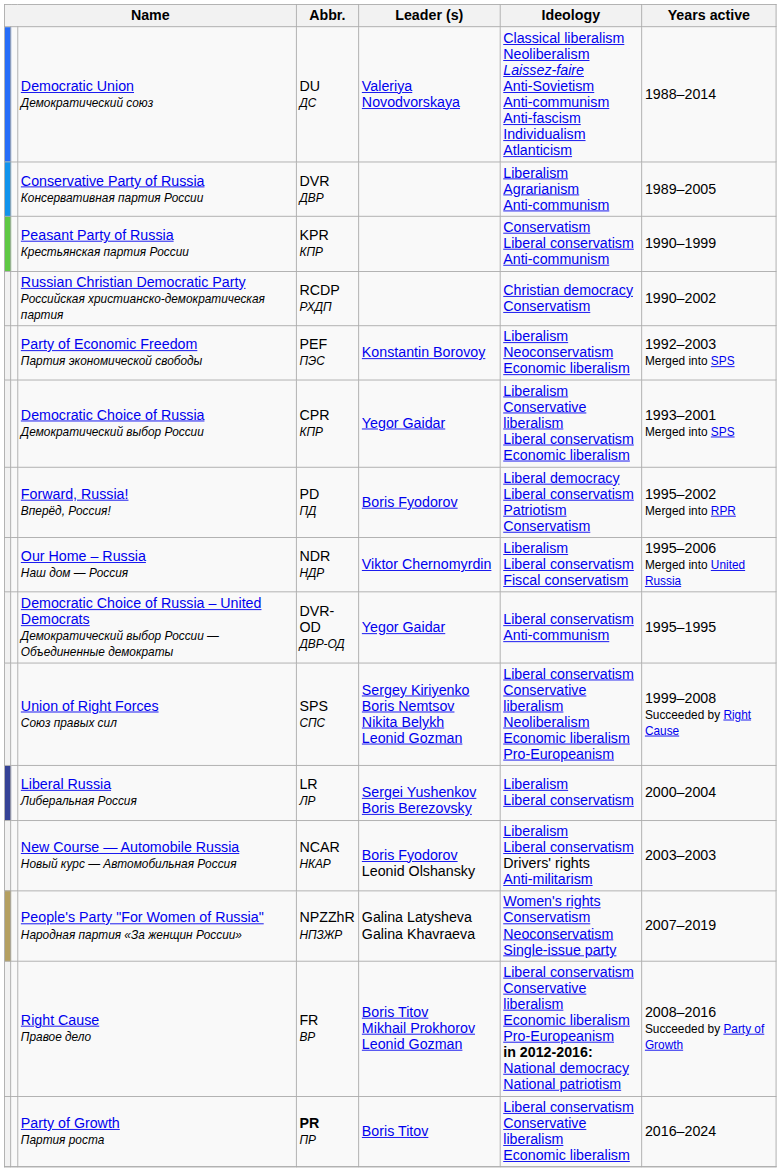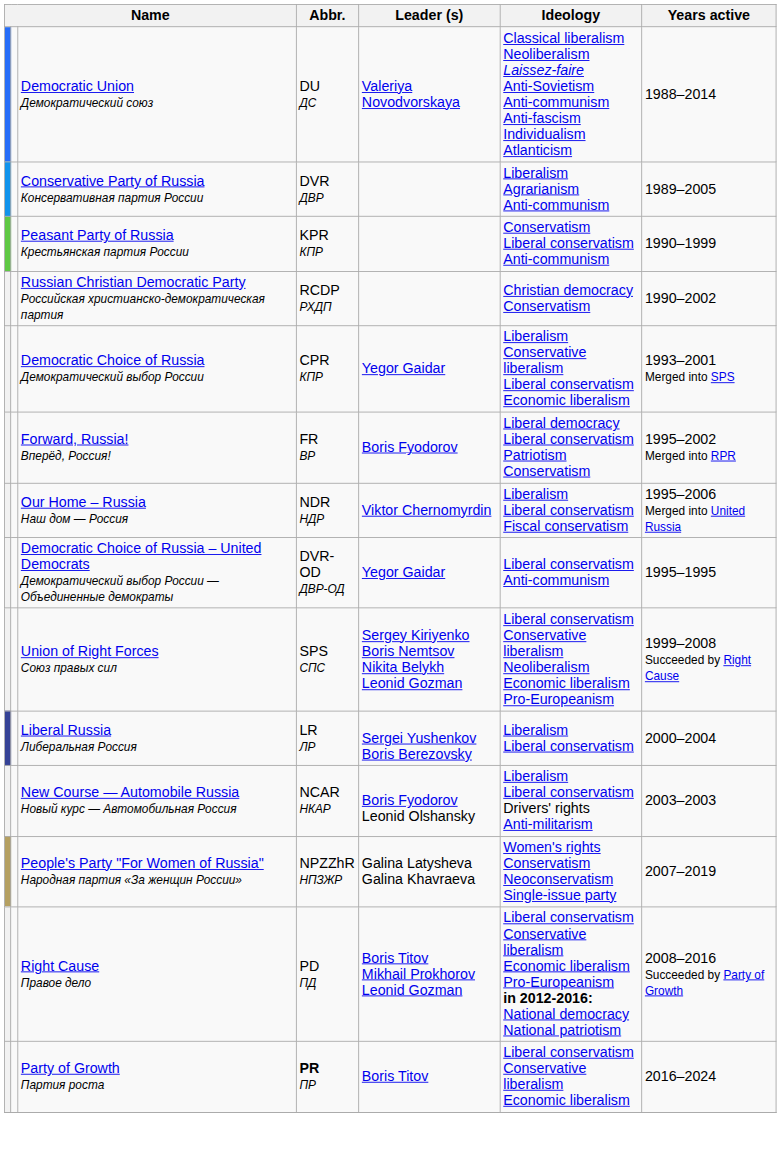- row: (112, 352)
(309, 502) PD ПД -> (309, 447) FR ВР
(309, 1028) FR ВР -> (309, 974) PD ПД
